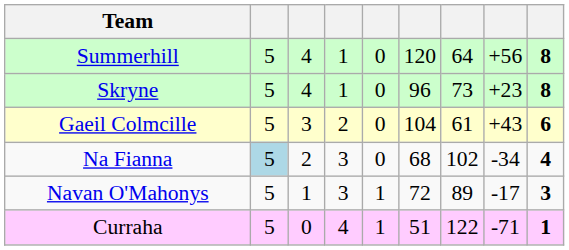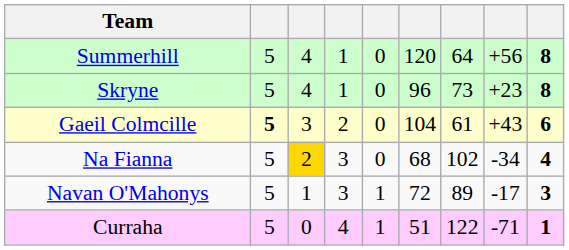(269, 124) normal -> (269, 124) bold
(269, 158) lightblue background -> (269, 158) no background
(306, 158) no background -> (306, 158) gold background
